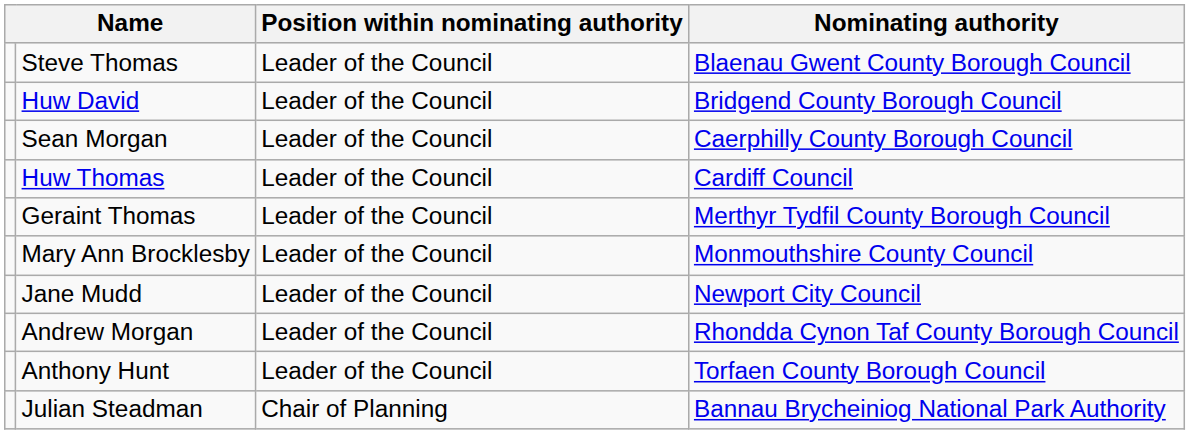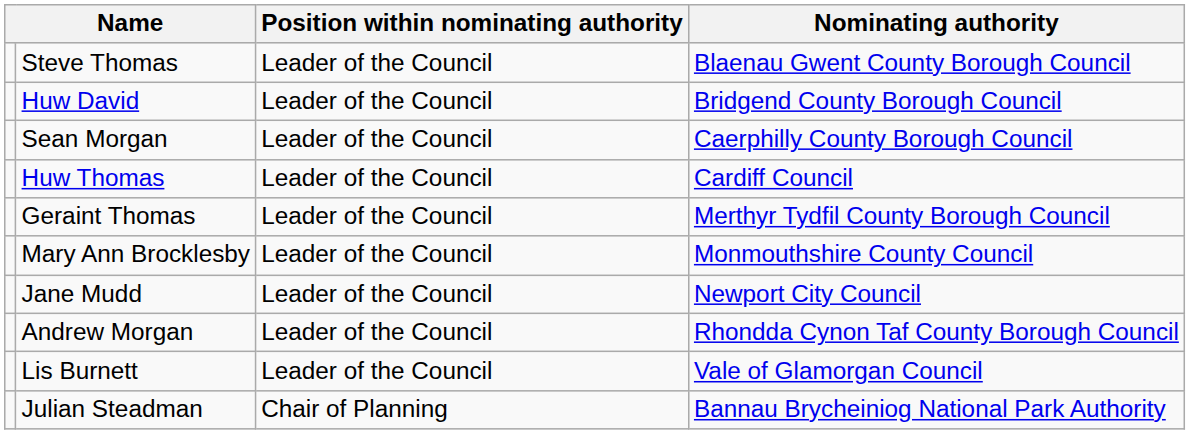- row: (95, 370)
+ row: (80, 370)
